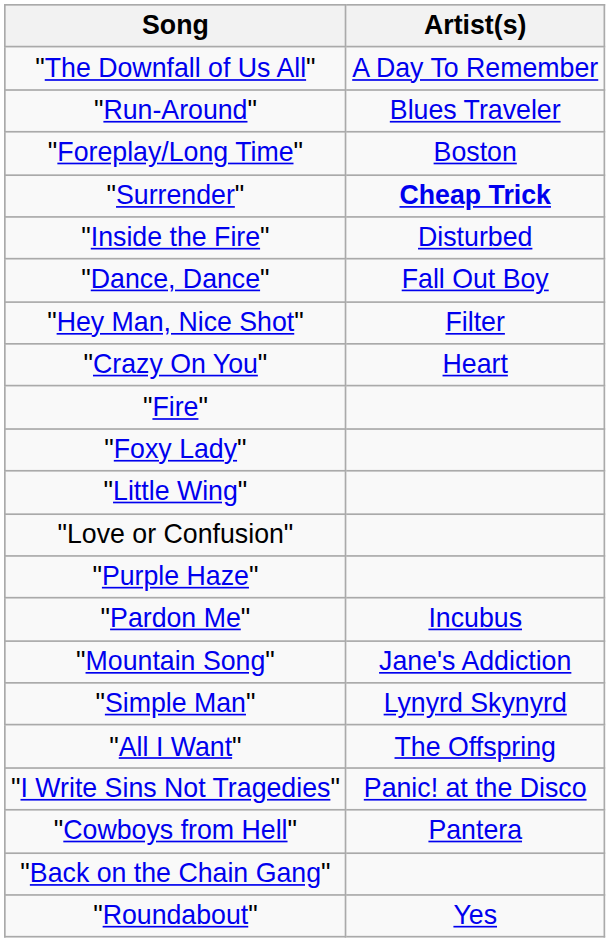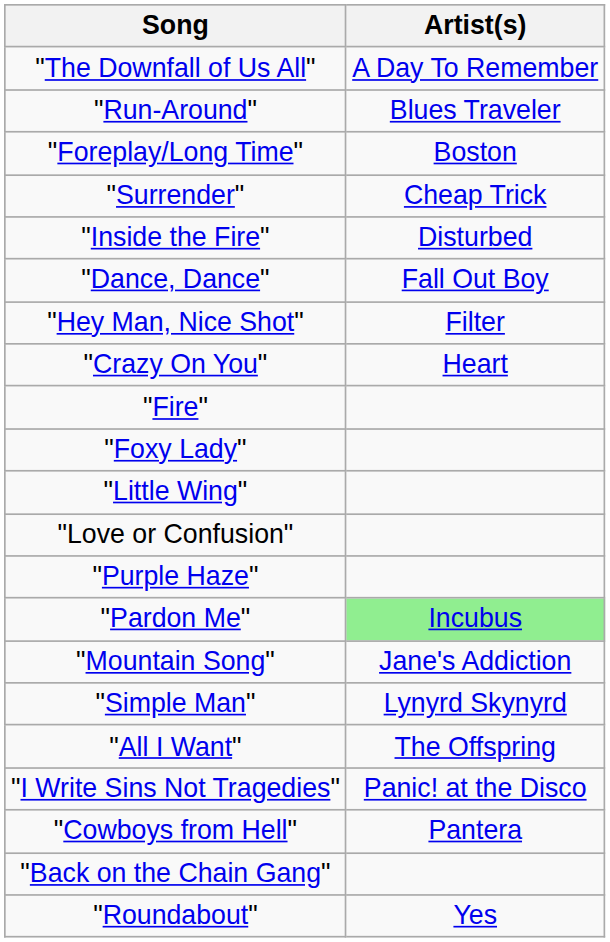(475, 195) bold -> (475, 195) normal
(475, 618) no background -> (475, 618) lightgreen background
